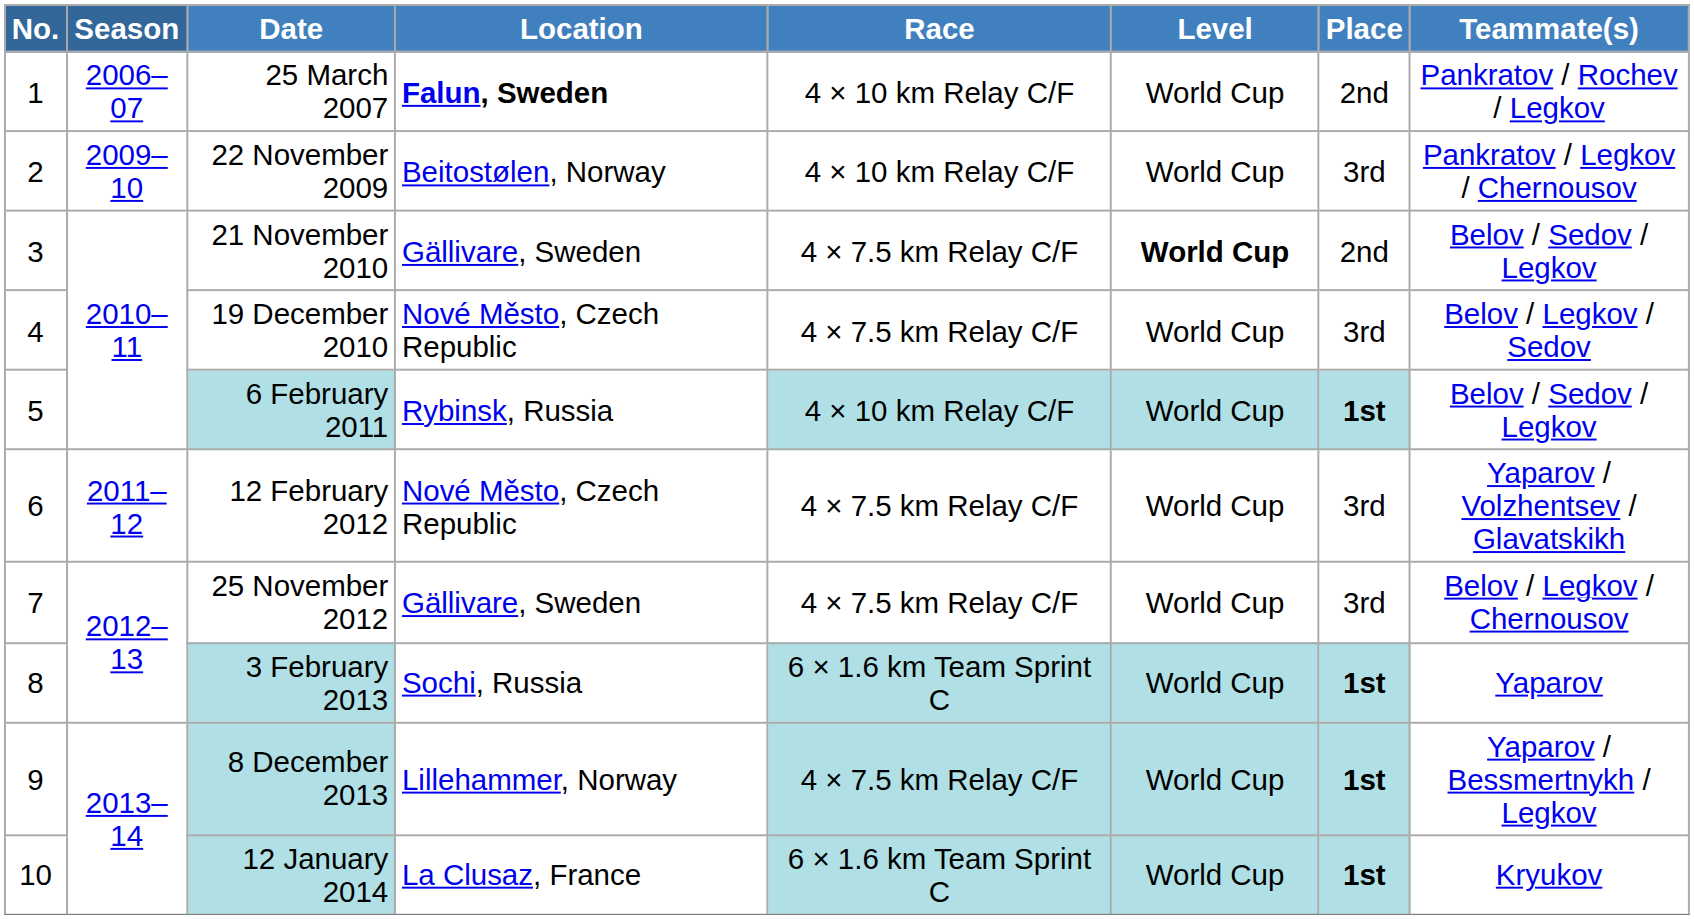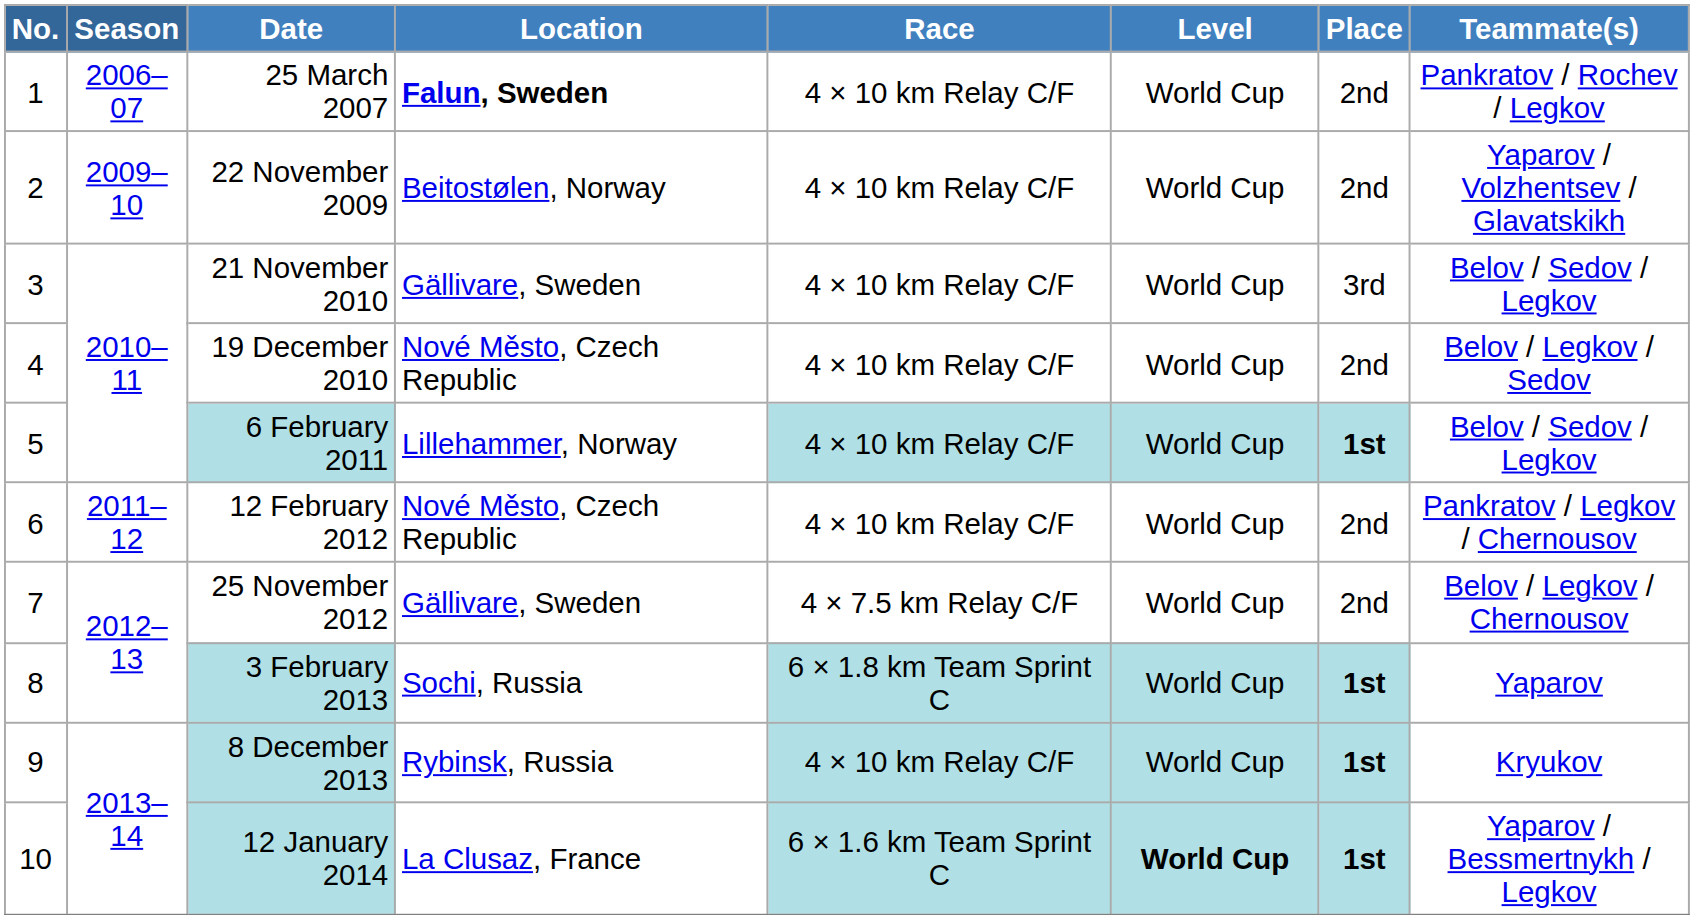(1364, 171) 3rd -> (1364, 188) 2nd
(1549, 171) Pankratov / Legkov / Chernousov -> (1549, 188) Yaparov / Volzhentsev / Glavatskikh
(939, 251) 4 × 7.5 km Relay C/F -> (939, 284) 4 × 10 km Relay C/F
(1215, 251) bold -> (1215, 284) normal
(1364, 251) 2nd -> (1364, 284) 3rd
(939, 331) 4 × 7.5 km Relay C/F -> (939, 364) 4 × 10 km Relay C/F
(1364, 331) 3rd -> (1364, 364) 2nd
(508, 410) Rybinsk, Russia -> (540, 443) Lillehammer, Norway
(939, 506) 4 × 7.5 km Relay C/F -> (939, 523) 4 × 10 km Relay C/F
(1364, 506) 3rd -> (1364, 523) 2nd
(1549, 506) Yaparov / Volzhentsev / Glavatskikh -> (1549, 523) Pankratov / Legkov / Chernousov
(1364, 603) 3rd -> (1364, 603) 2nd
(939, 682) 6 × 1.6 km Team Sprint C -> (939, 682) 6 × 1.8 km Team Sprint C
(540, 778) Lillehammer, Norway -> (508, 762) Rybinsk, Russia
(939, 778) 4 × 7.5 km Relay C/F -> (939, 762) 4 × 10 km Relay C/F
(1549, 778) Yaparov / Bessmertnykh / Legkov -> (1549, 762) Kryukov
(1215, 875) normal -> (1215, 858) bold
(1549, 875) Kryukov -> (1549, 858) Yaparov / Bessmertnykh / Legkov
